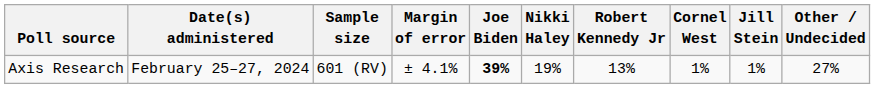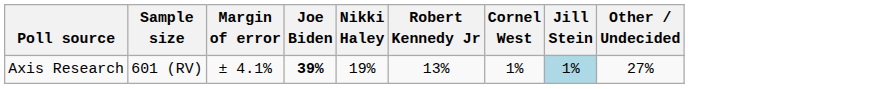- column: (220, 29)
(756, 68) no background -> (571, 68) lightblue background
